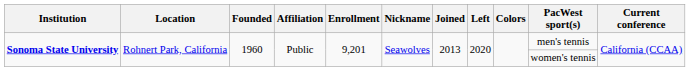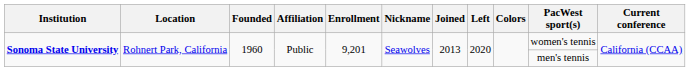(563, 41) men's tennis -> (563, 41) women's tennis
(563, 58) women's tennis -> (563, 58) men's tennis
